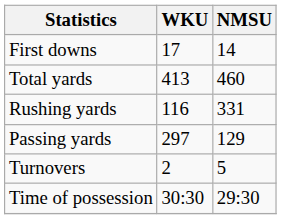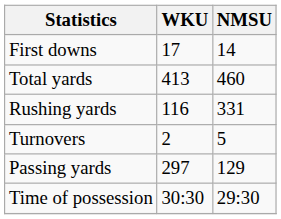rows swapped: (60, 138) <-> (47, 168)
